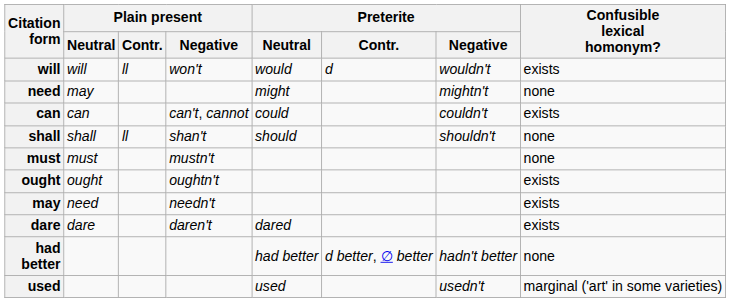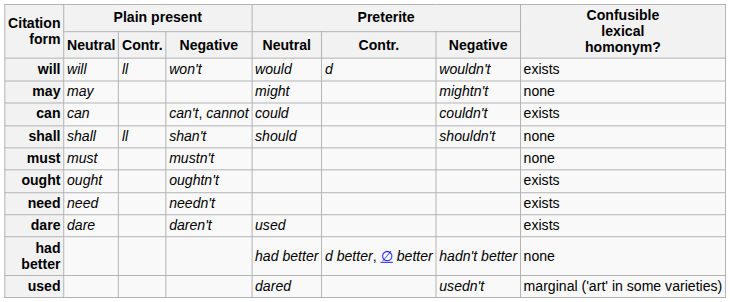(44, 92) need -> (46, 92) may
(46, 203) may -> (44, 203) need
(273, 225) dared -> (270, 225) used
(270, 286) used -> (273, 286) dared
